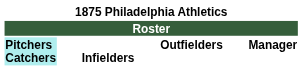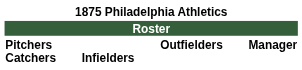(31, 51) paleturquoise background -> (31, 51) no background
